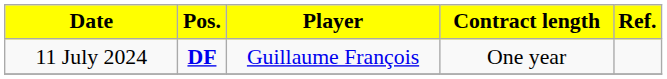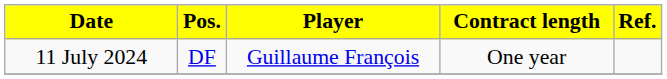(202, 56) bold -> (202, 56) normal
